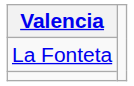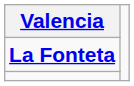(62, 54) normal -> (62, 54) bold
